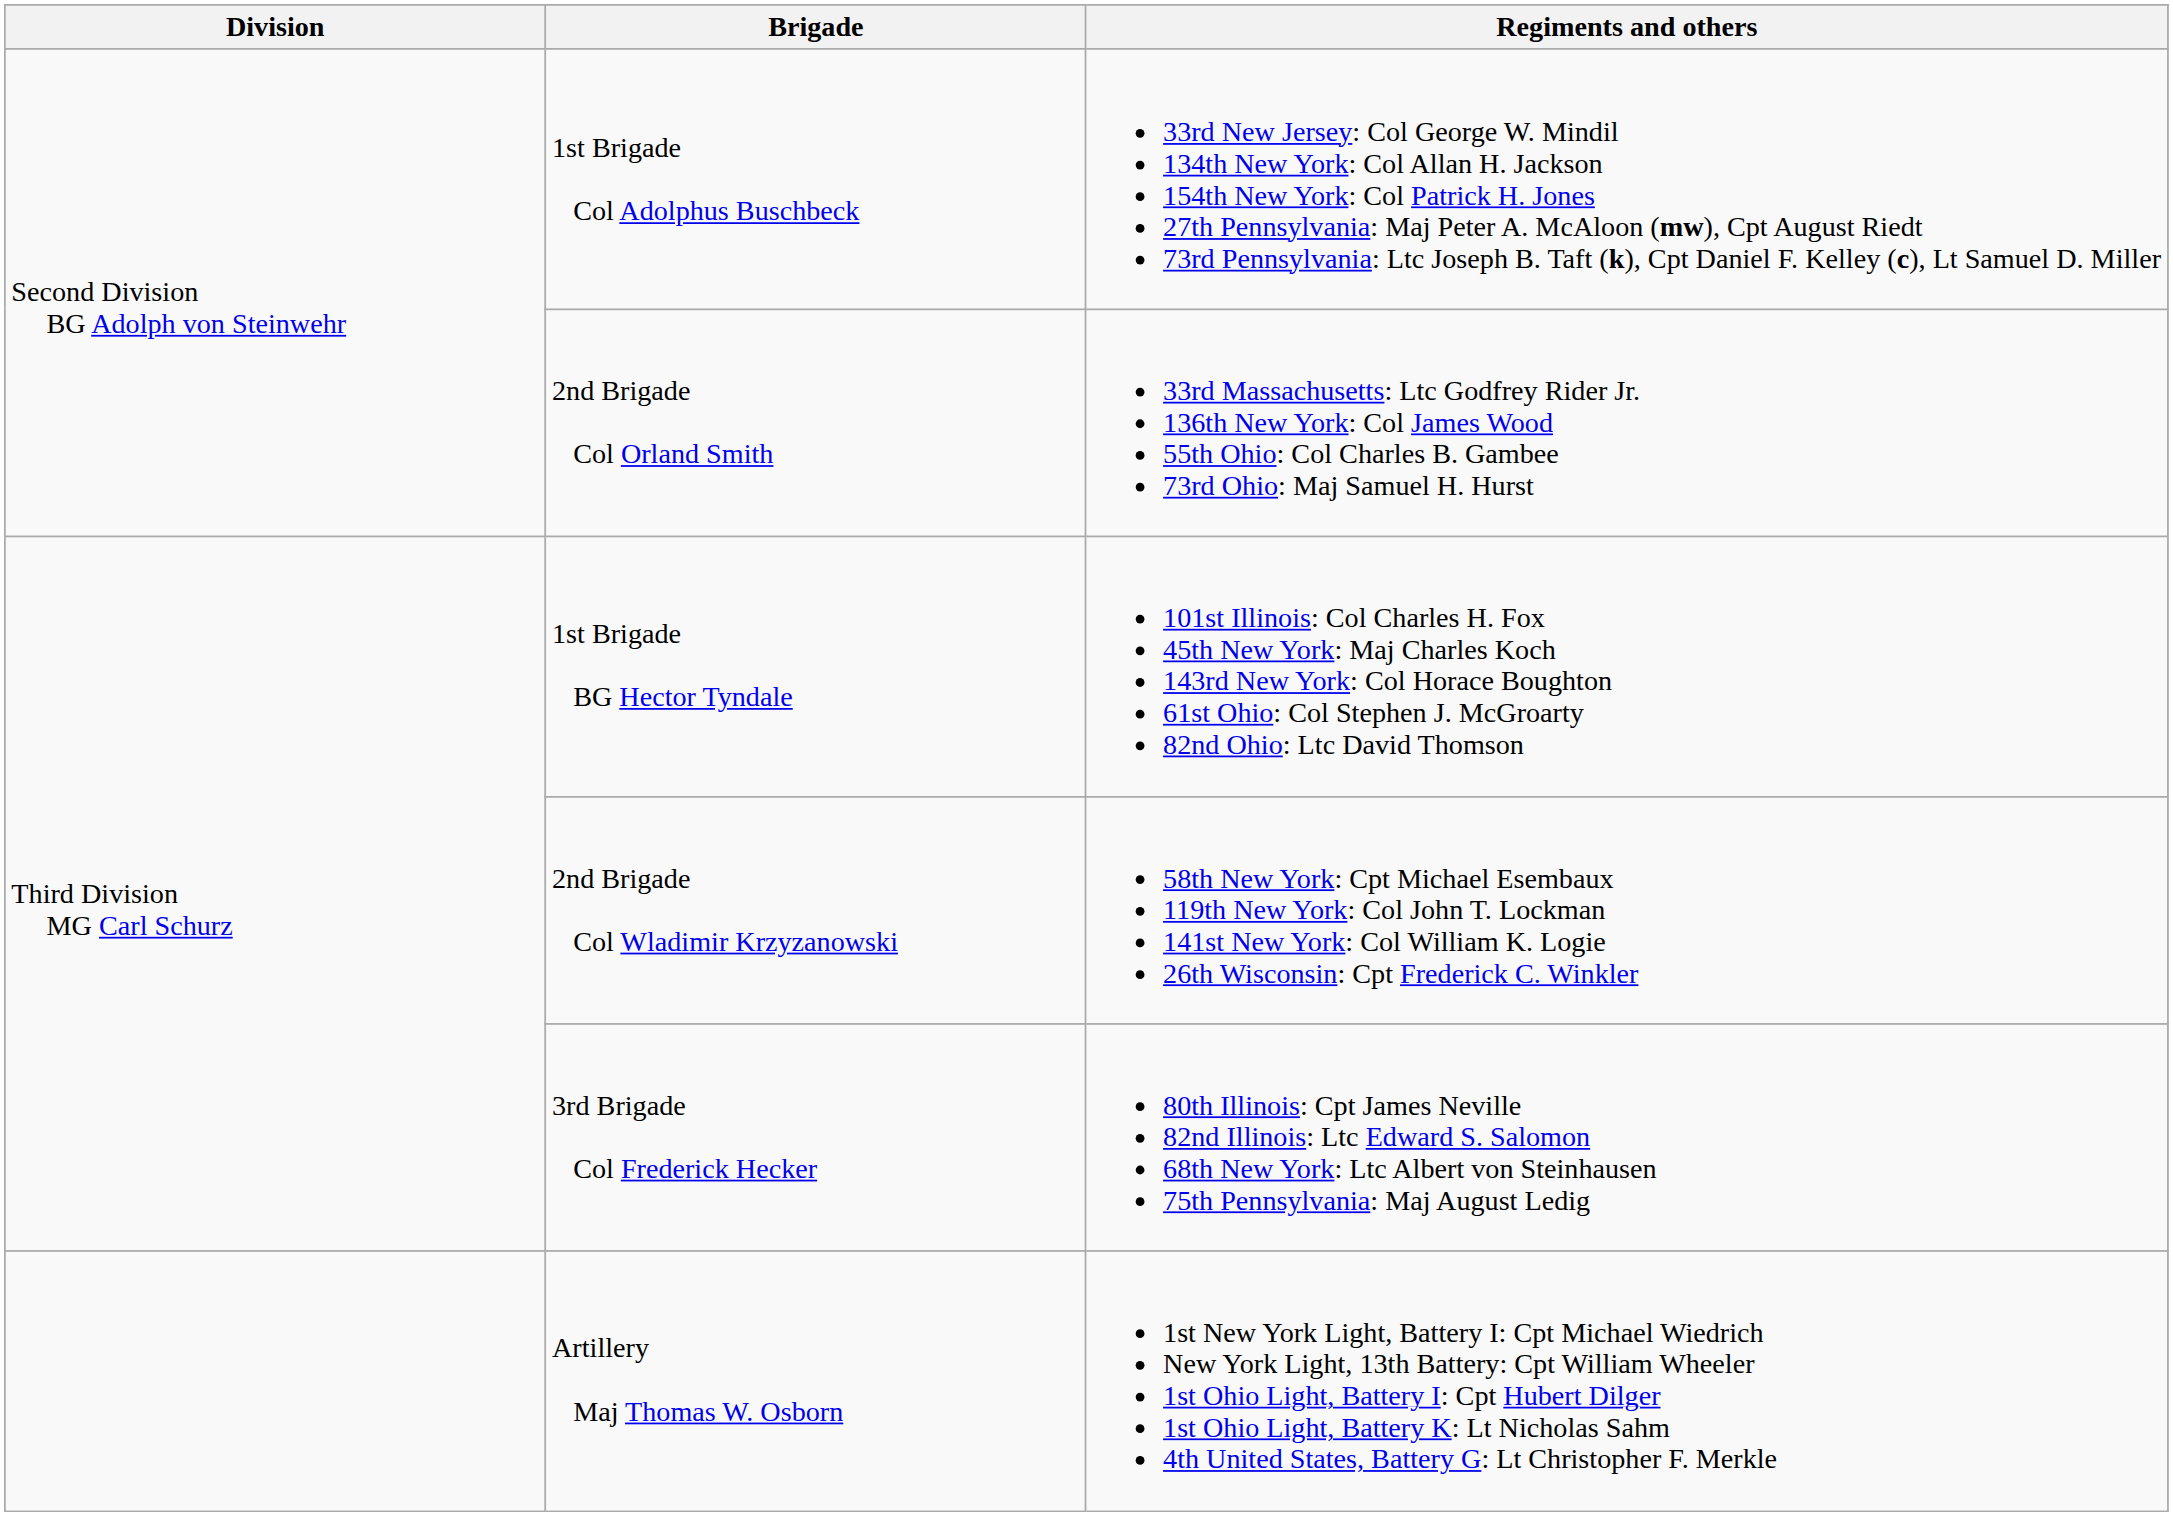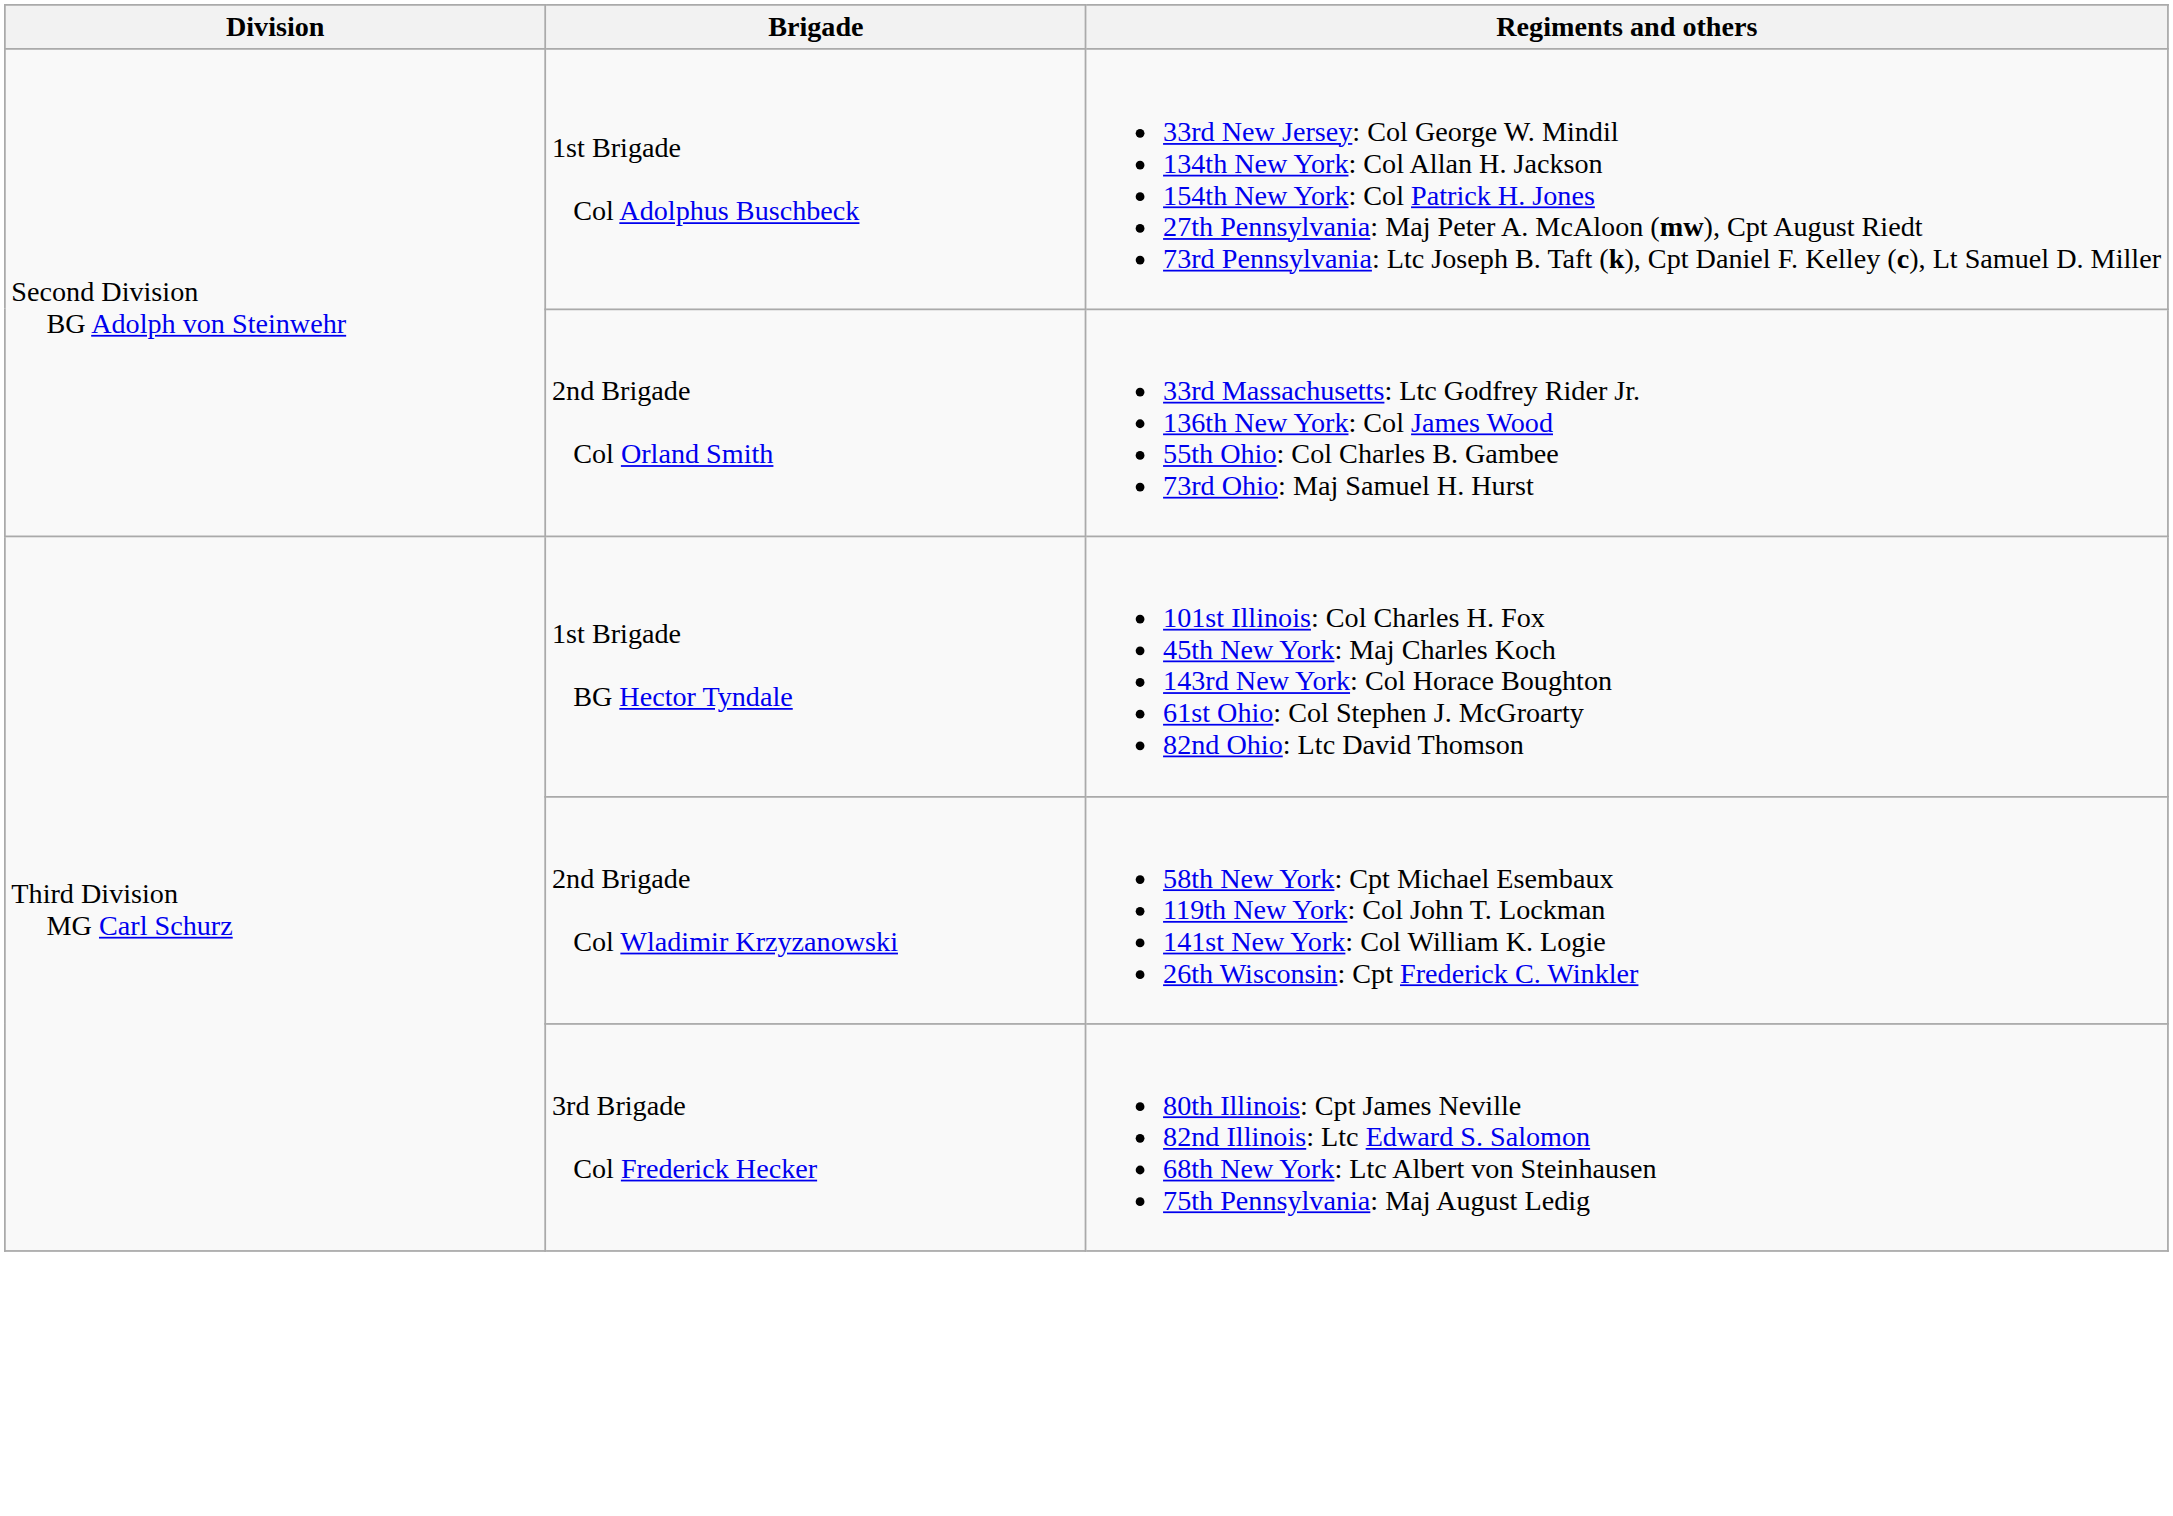- row: (698, 1380)
